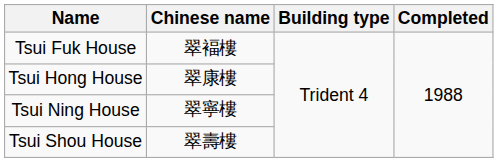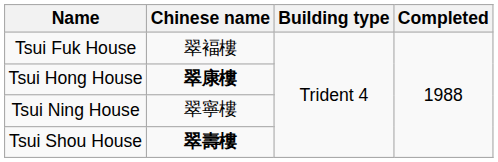(210, 78) normal -> (210, 78) bold
(210, 141) normal -> (210, 141) bold
